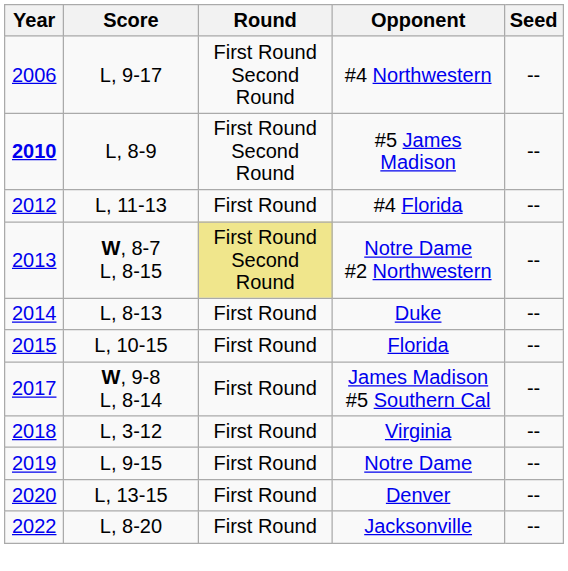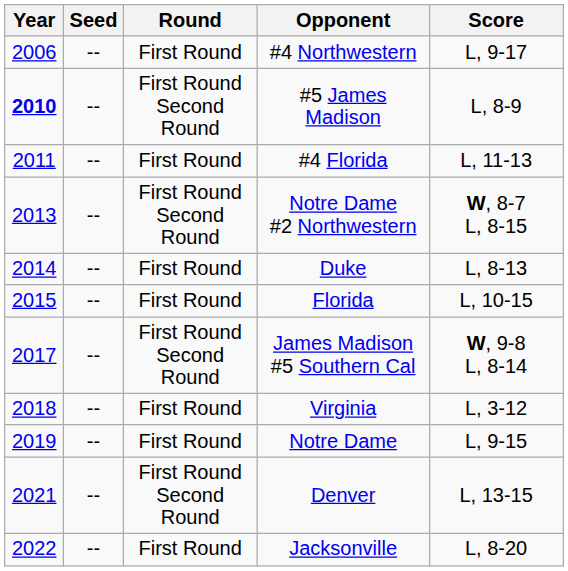columns swapped: (534, 20) <-> (131, 20)
(265, 74) First Round Second Round -> (190, 52) First Round
(34, 205) 2012 -> (34, 160) 2011
(265, 259) khaki background -> (190, 214) no background
(265, 388) First Round -> (190, 354) First Round Second Round
(34, 495) 2020 -> (34, 495) 2021
(265, 495) First Round -> (190, 495) First Round Second Round
